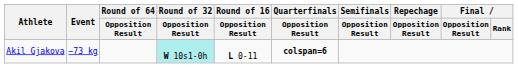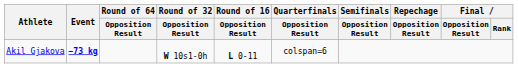(83, 51) normal -> (83, 51) bold
(186, 56) paleturquoise background -> (186, 56) no background
(305, 51) bold -> (305, 51) normal
